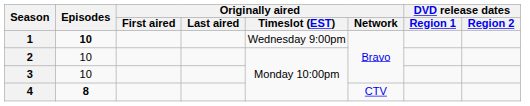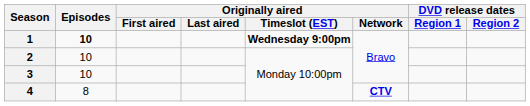(297, 39) normal -> (299, 39) bold
(86, 92) bold -> (86, 92) normal
(376, 92) normal -> (381, 92) bold
